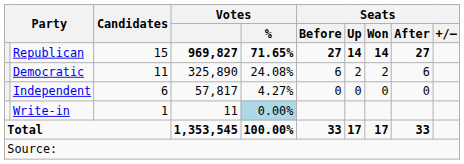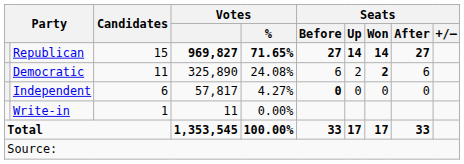(385, 72) normal -> (385, 72) bold
(338, 91) normal -> (338, 91) bold
(276, 110) lightblue background -> (276, 110) no background
